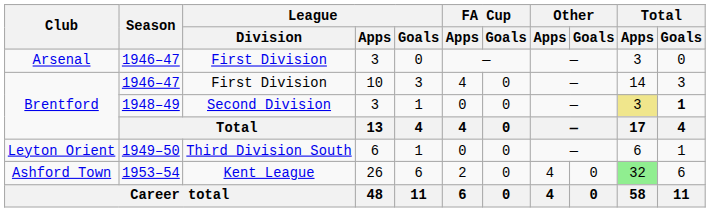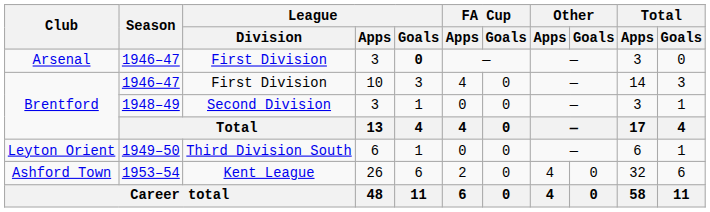(419, 61) normal -> (419, 61) bold
(638, 106) khaki background -> (638, 106) no background
(681, 106) bold -> (681, 106) normal
(638, 173) lightgreen background -> (638, 173) no background
